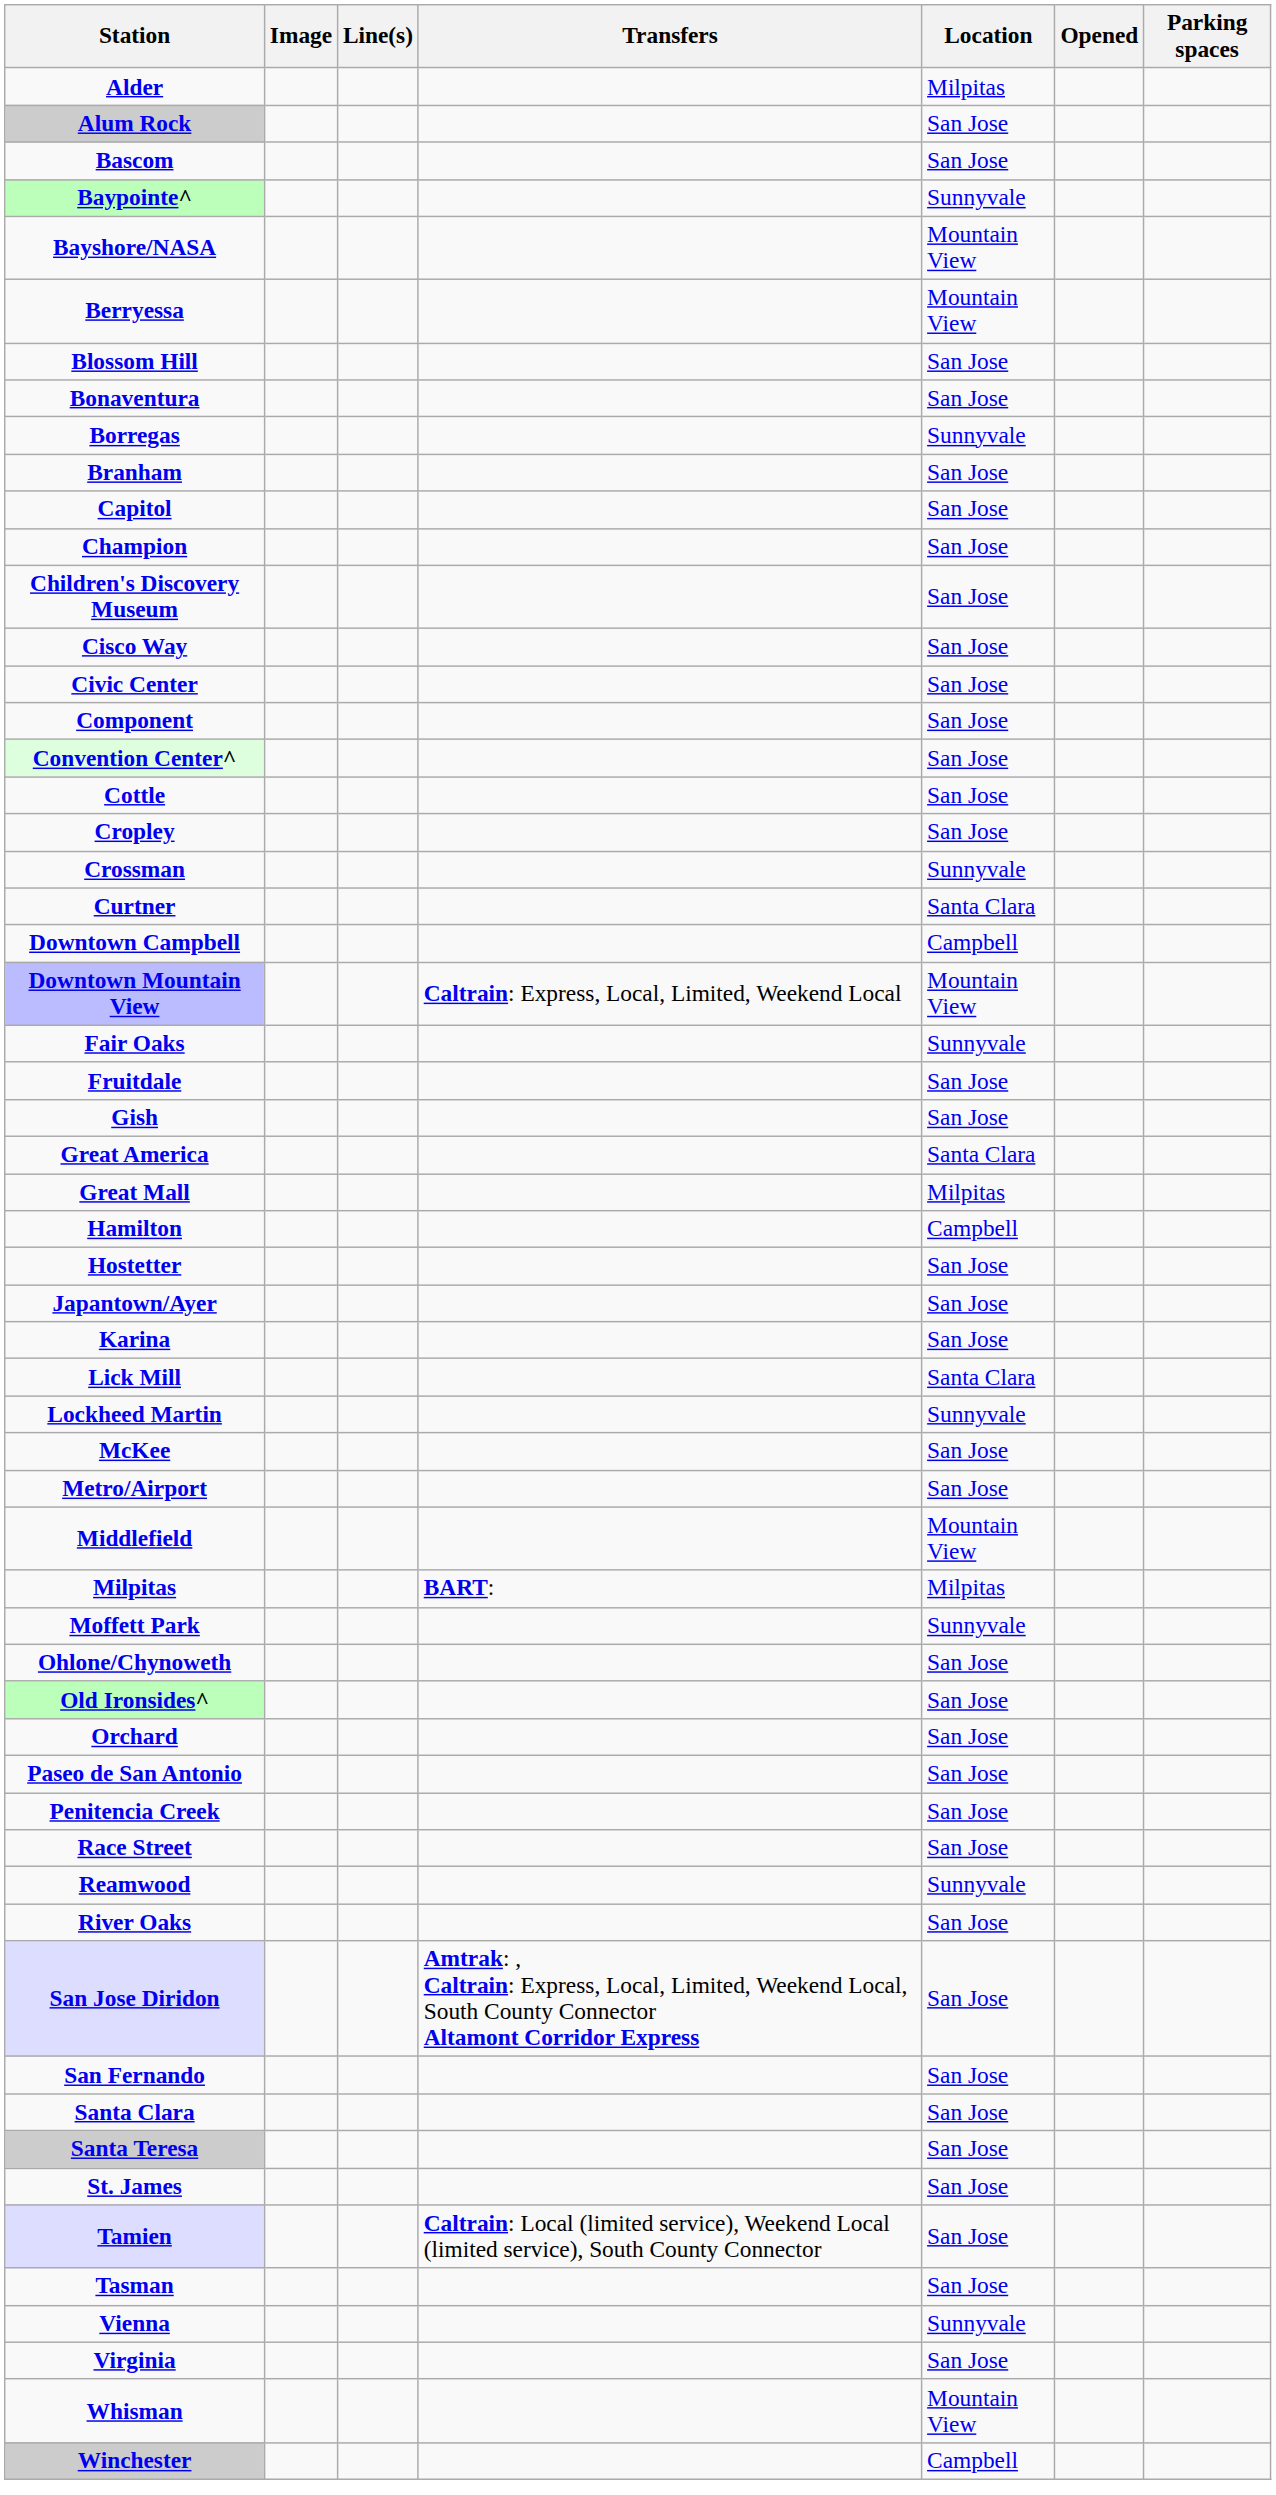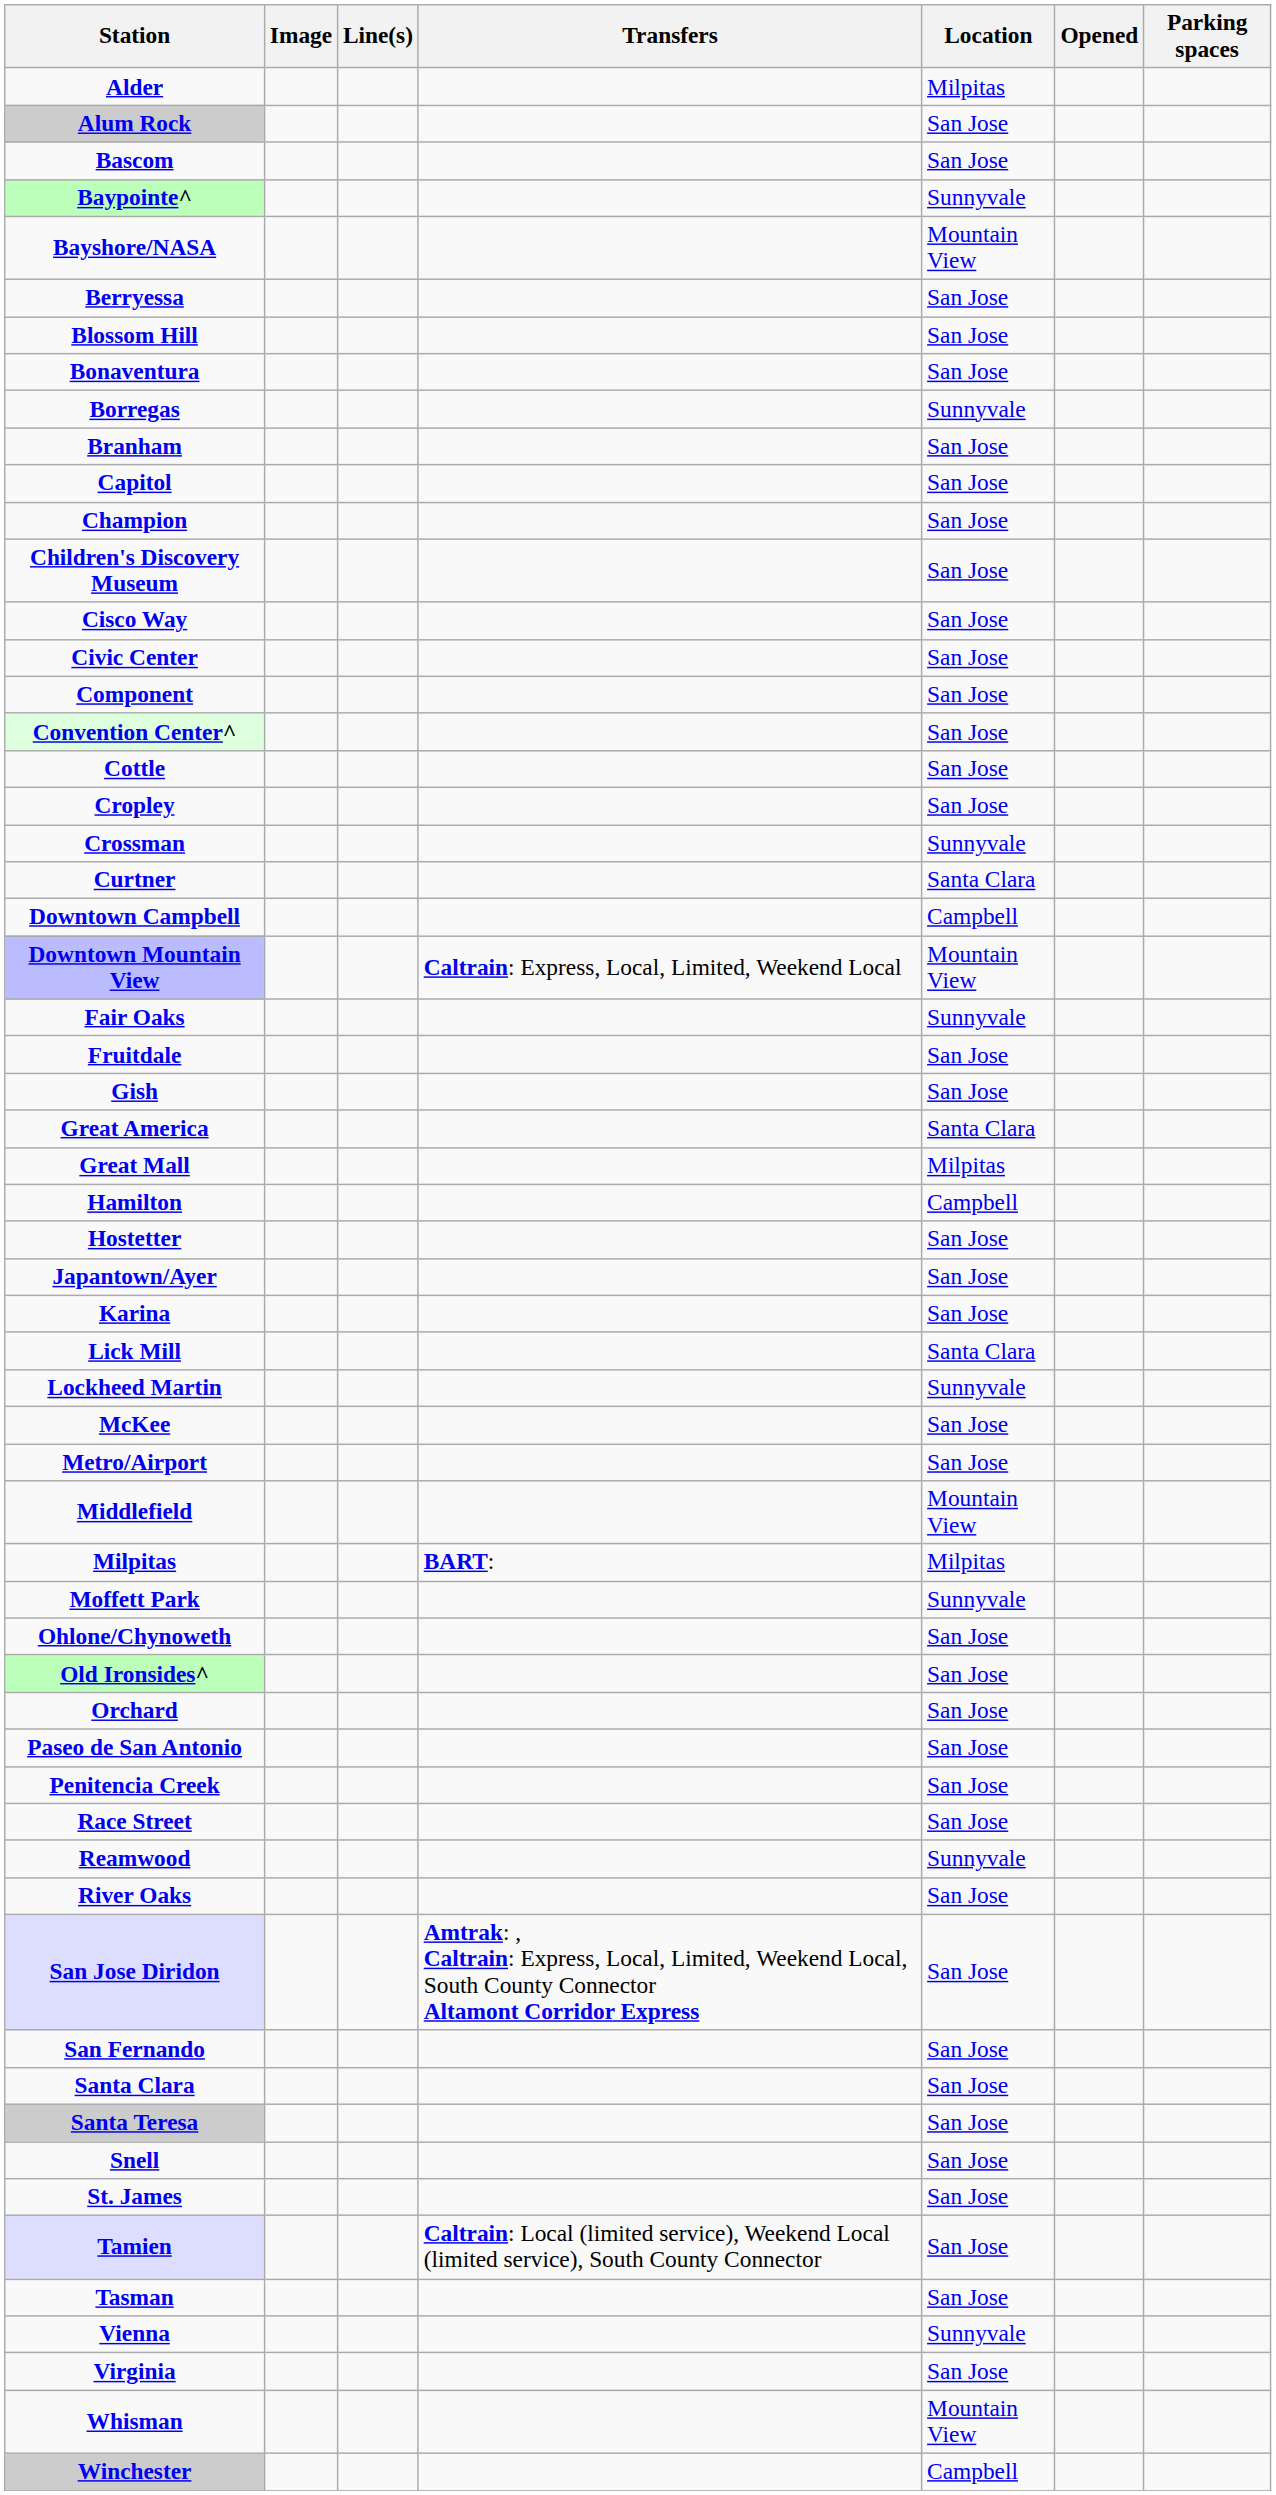(973, 311) Mountain View -> (968, 297) San Jose
+ row: (135, 2159)
